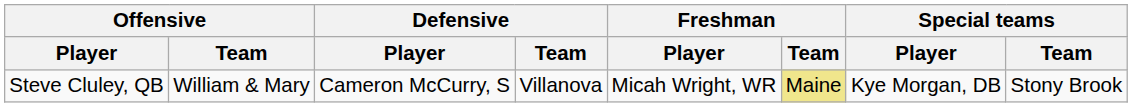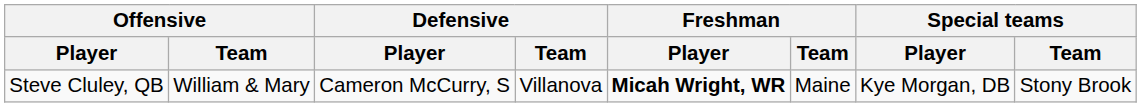(694, 85) normal -> (698, 85) bold
(814, 85) khaki background -> (823, 85) no background
